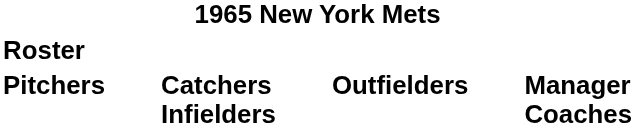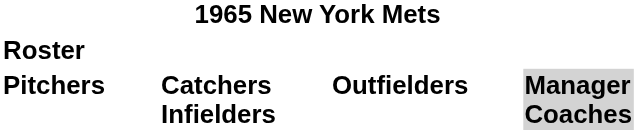(578, 99) no background -> (578, 99) lightgrey background
